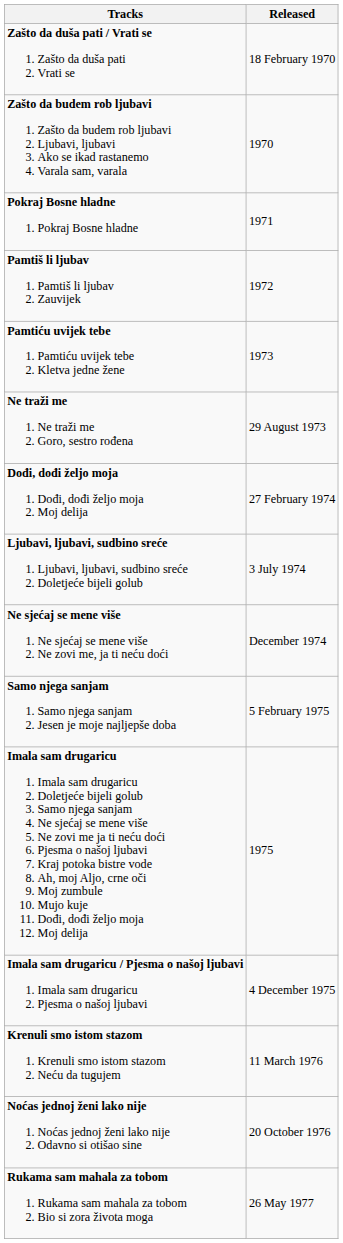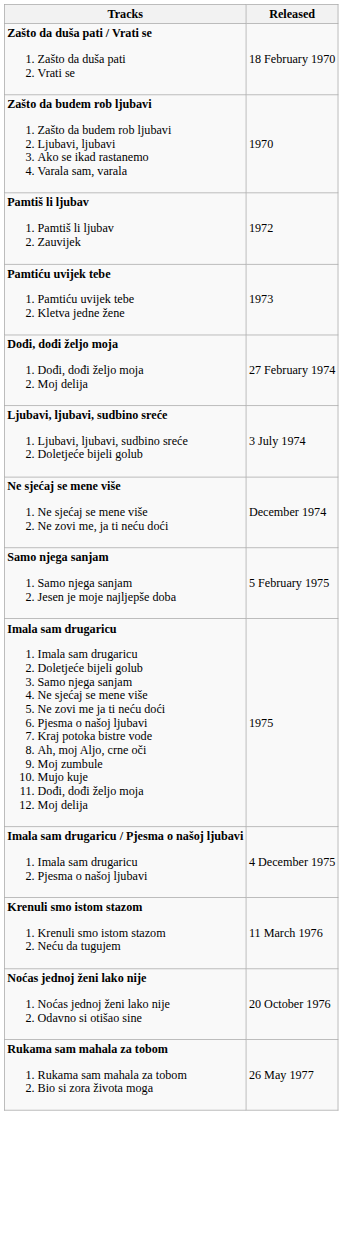- row: (125, 216)
- row: (125, 422)
